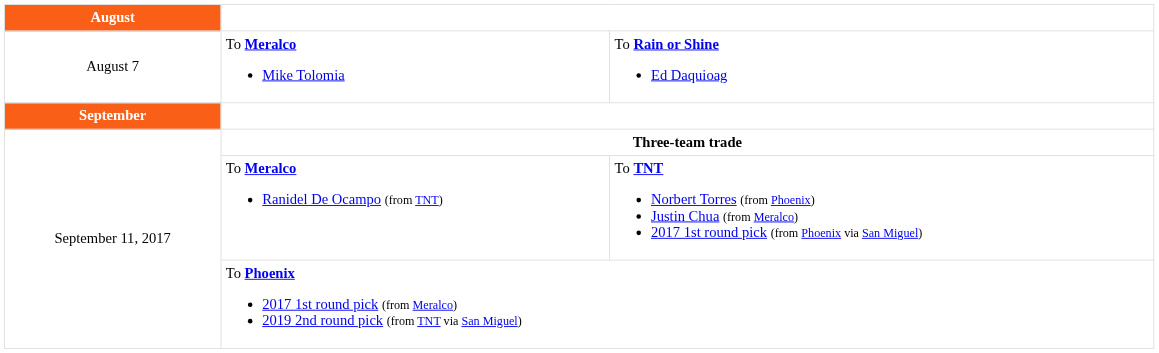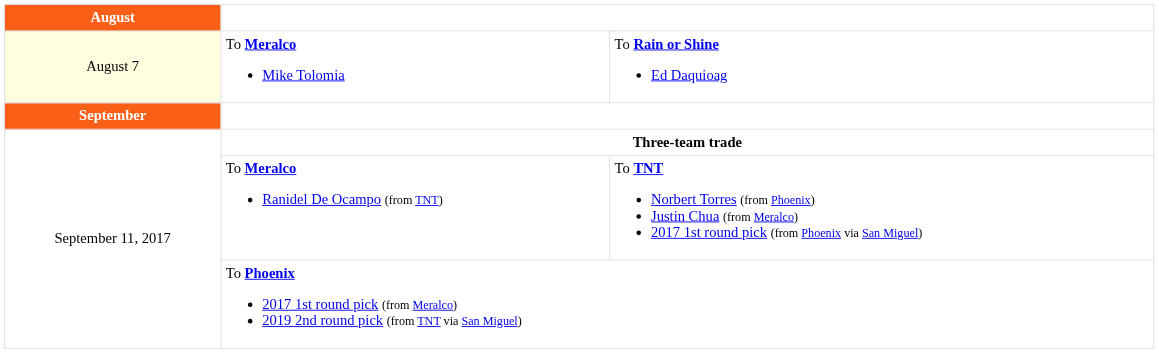(113, 66) no background -> (113, 66) lightyellow background
